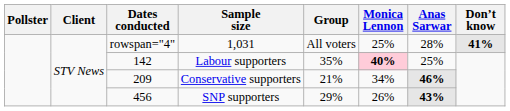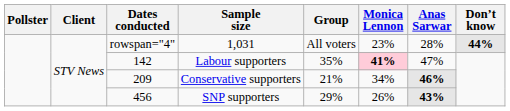(383, 44) 25% -> (383, 44) 23%
(481, 44) 41% -> (481, 44) 44%
(383, 61) 40% -> (383, 61) 41%
(432, 61) 25% -> (432, 61) 47%
